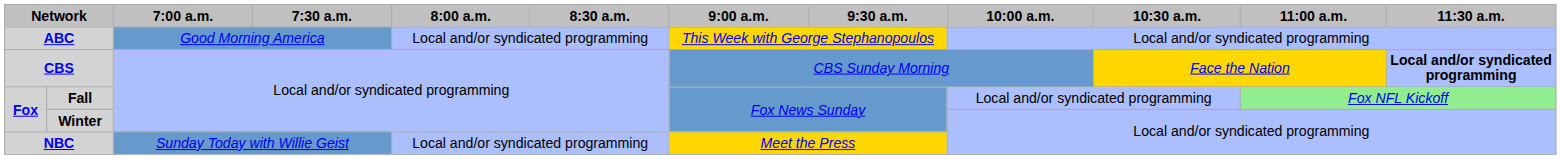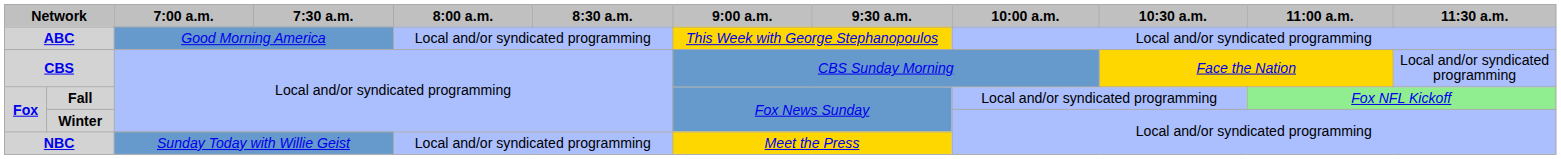(1471, 68) bold -> (1475, 68) normal
